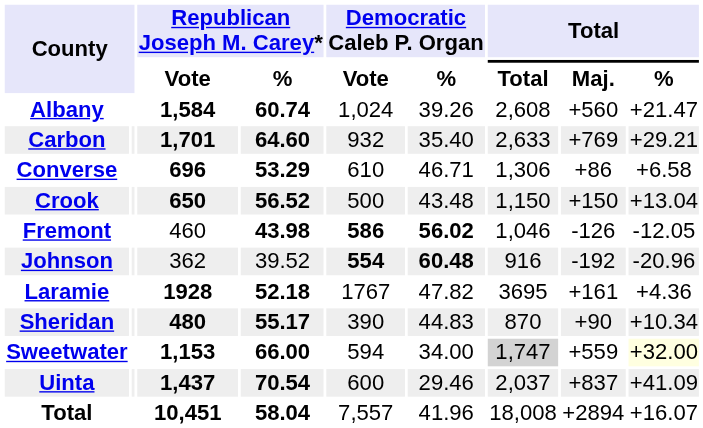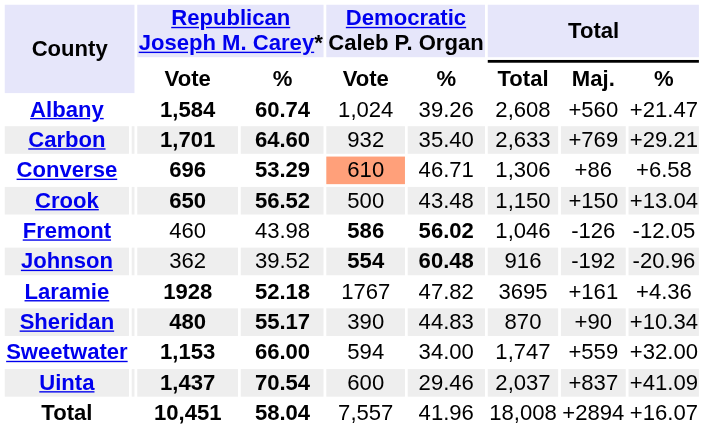(366, 170) no background -> (366, 170) lightsalmon background
(283, 230) bold -> (283, 230) normal
(523, 352) lightgrey background -> (523, 352) no background
(664, 352) lightyellow background -> (664, 352) no background
